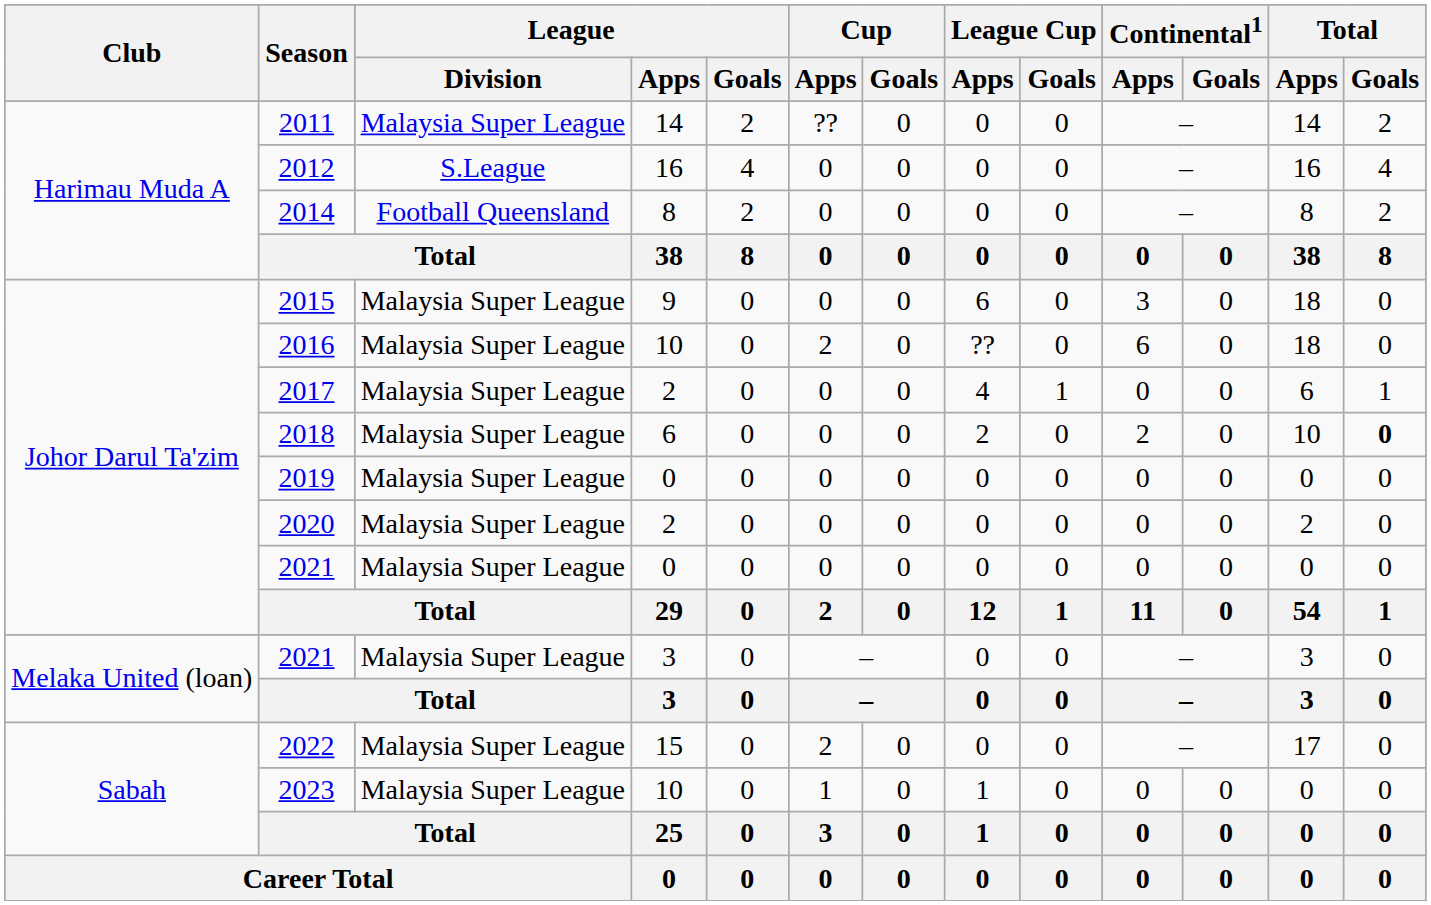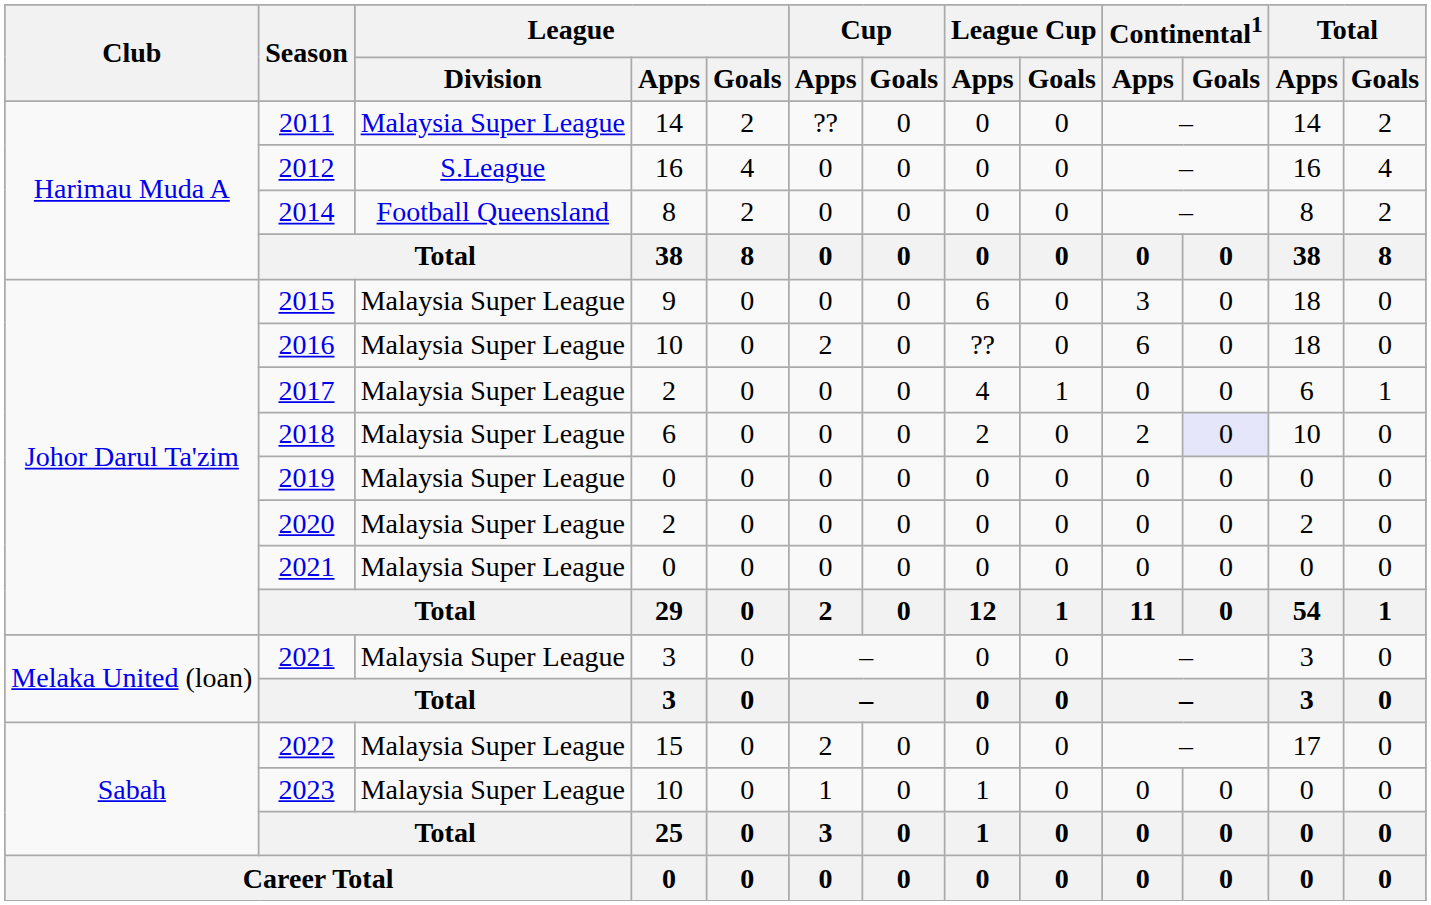(1226, 433) no background -> (1226, 433) lavender background
(1385, 433) bold -> (1385, 433) normal
